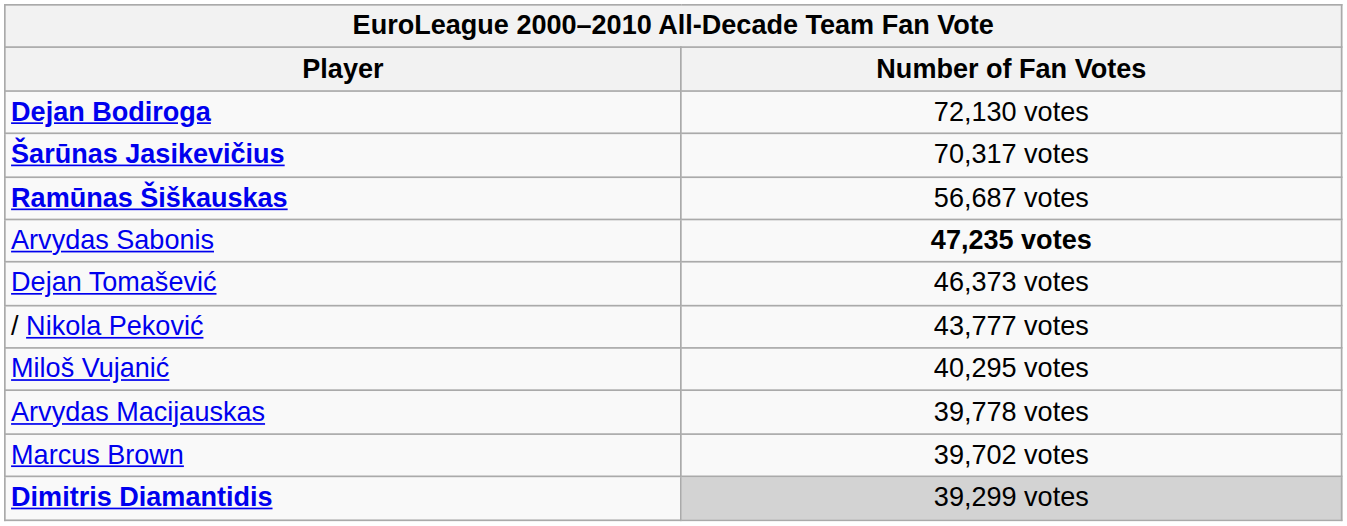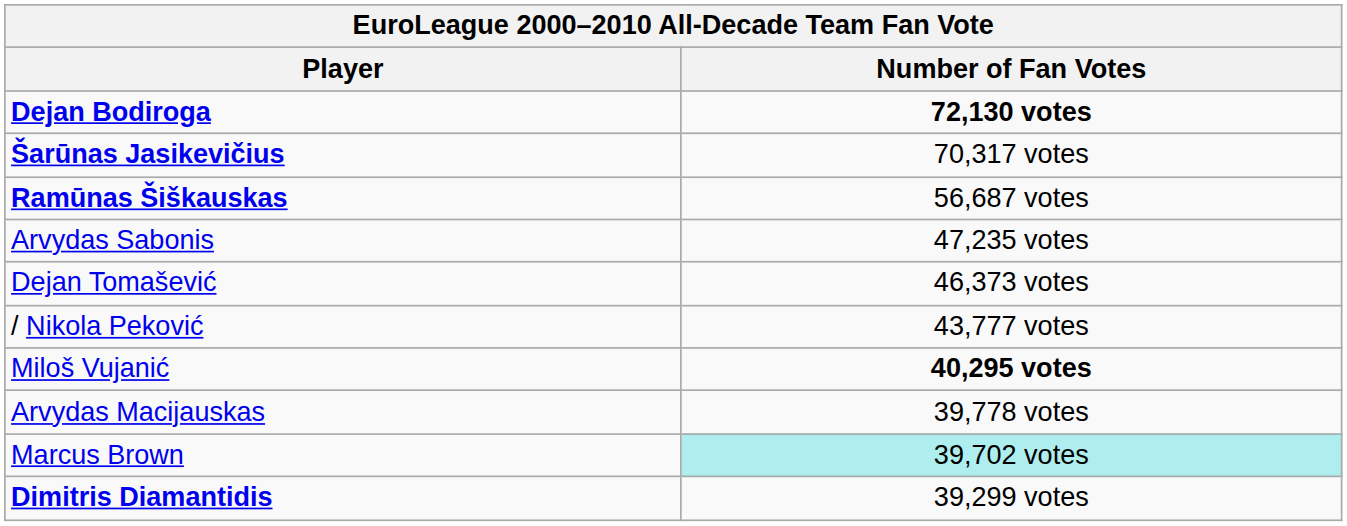(1011, 111) normal -> (1011, 111) bold
(1011, 240) bold -> (1011, 240) normal
(1011, 369) normal -> (1011, 369) bold
(1011, 454) no background -> (1011, 454) paleturquoise background
(1011, 497) lightgrey background -> (1011, 497) no background
